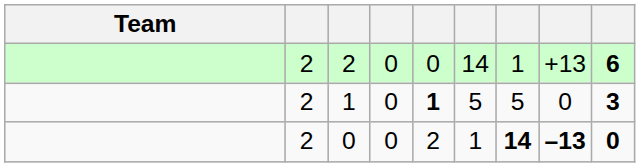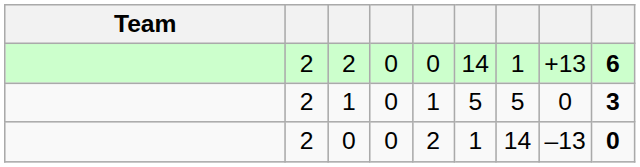(433, 102) bold -> (433, 102) normal
(517, 141) bold -> (517, 141) normal
(565, 141) bold -> (565, 141) normal
